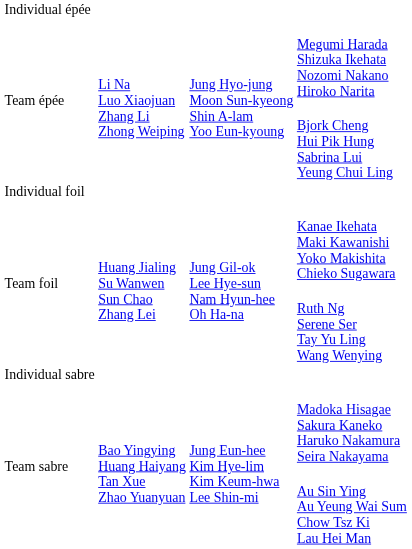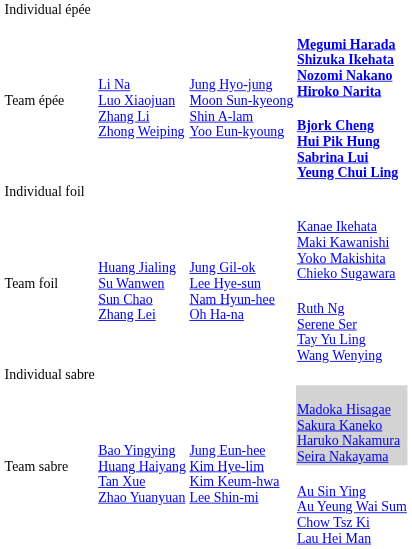(343, 67) normal -> (346, 67) bold
(345, 149) normal -> (348, 149) bold
(348, 433) no background -> (348, 433) lightgrey background
